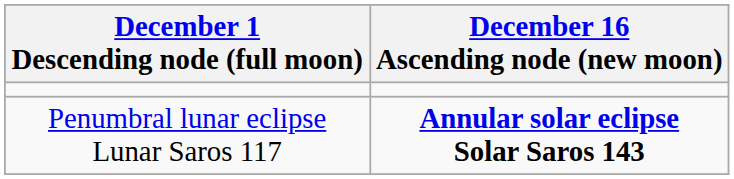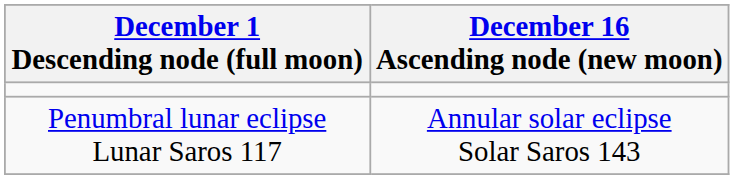(549, 134) bold -> (549, 134) normal
